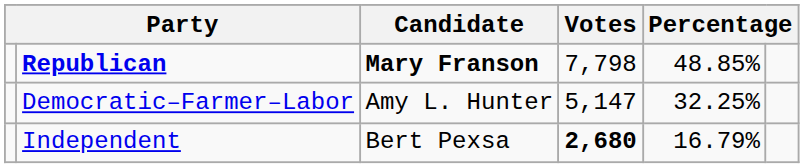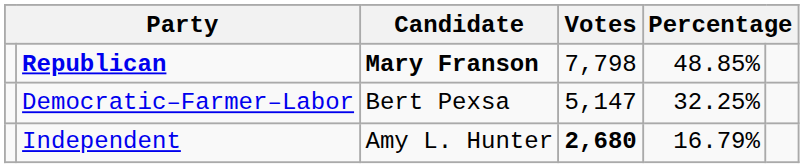(459, 103) Amy L. Hunter -> (438, 103) Bert Pexsa
(438, 142) Bert Pexsa -> (459, 142) Amy L. Hunter
